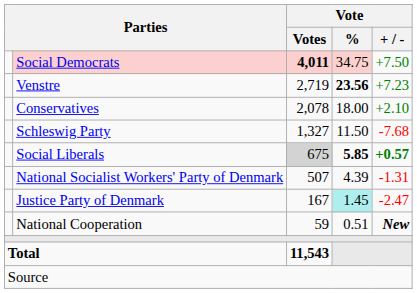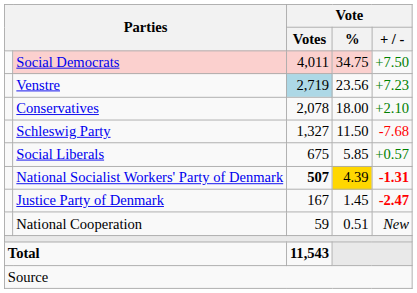(313, 62) bold -> (313, 62) normal
(313, 85) no background -> (313, 85) lightblue background
(352, 85) bold -> (352, 85) normal
(318, 154) lightgrey background -> (318, 154) no background
(356, 154) bold -> (356, 154) normal
(392, 154) bold -> (392, 154) normal
(318, 177) normal -> (318, 177) bold
(356, 177) no background -> (356, 177) gold background
(394, 177) normal -> (394, 177) bold
(356, 200) paleturquoise background -> (356, 200) no background
(394, 200) normal -> (394, 200) bold
(396, 223) bold -> (396, 223) normal
